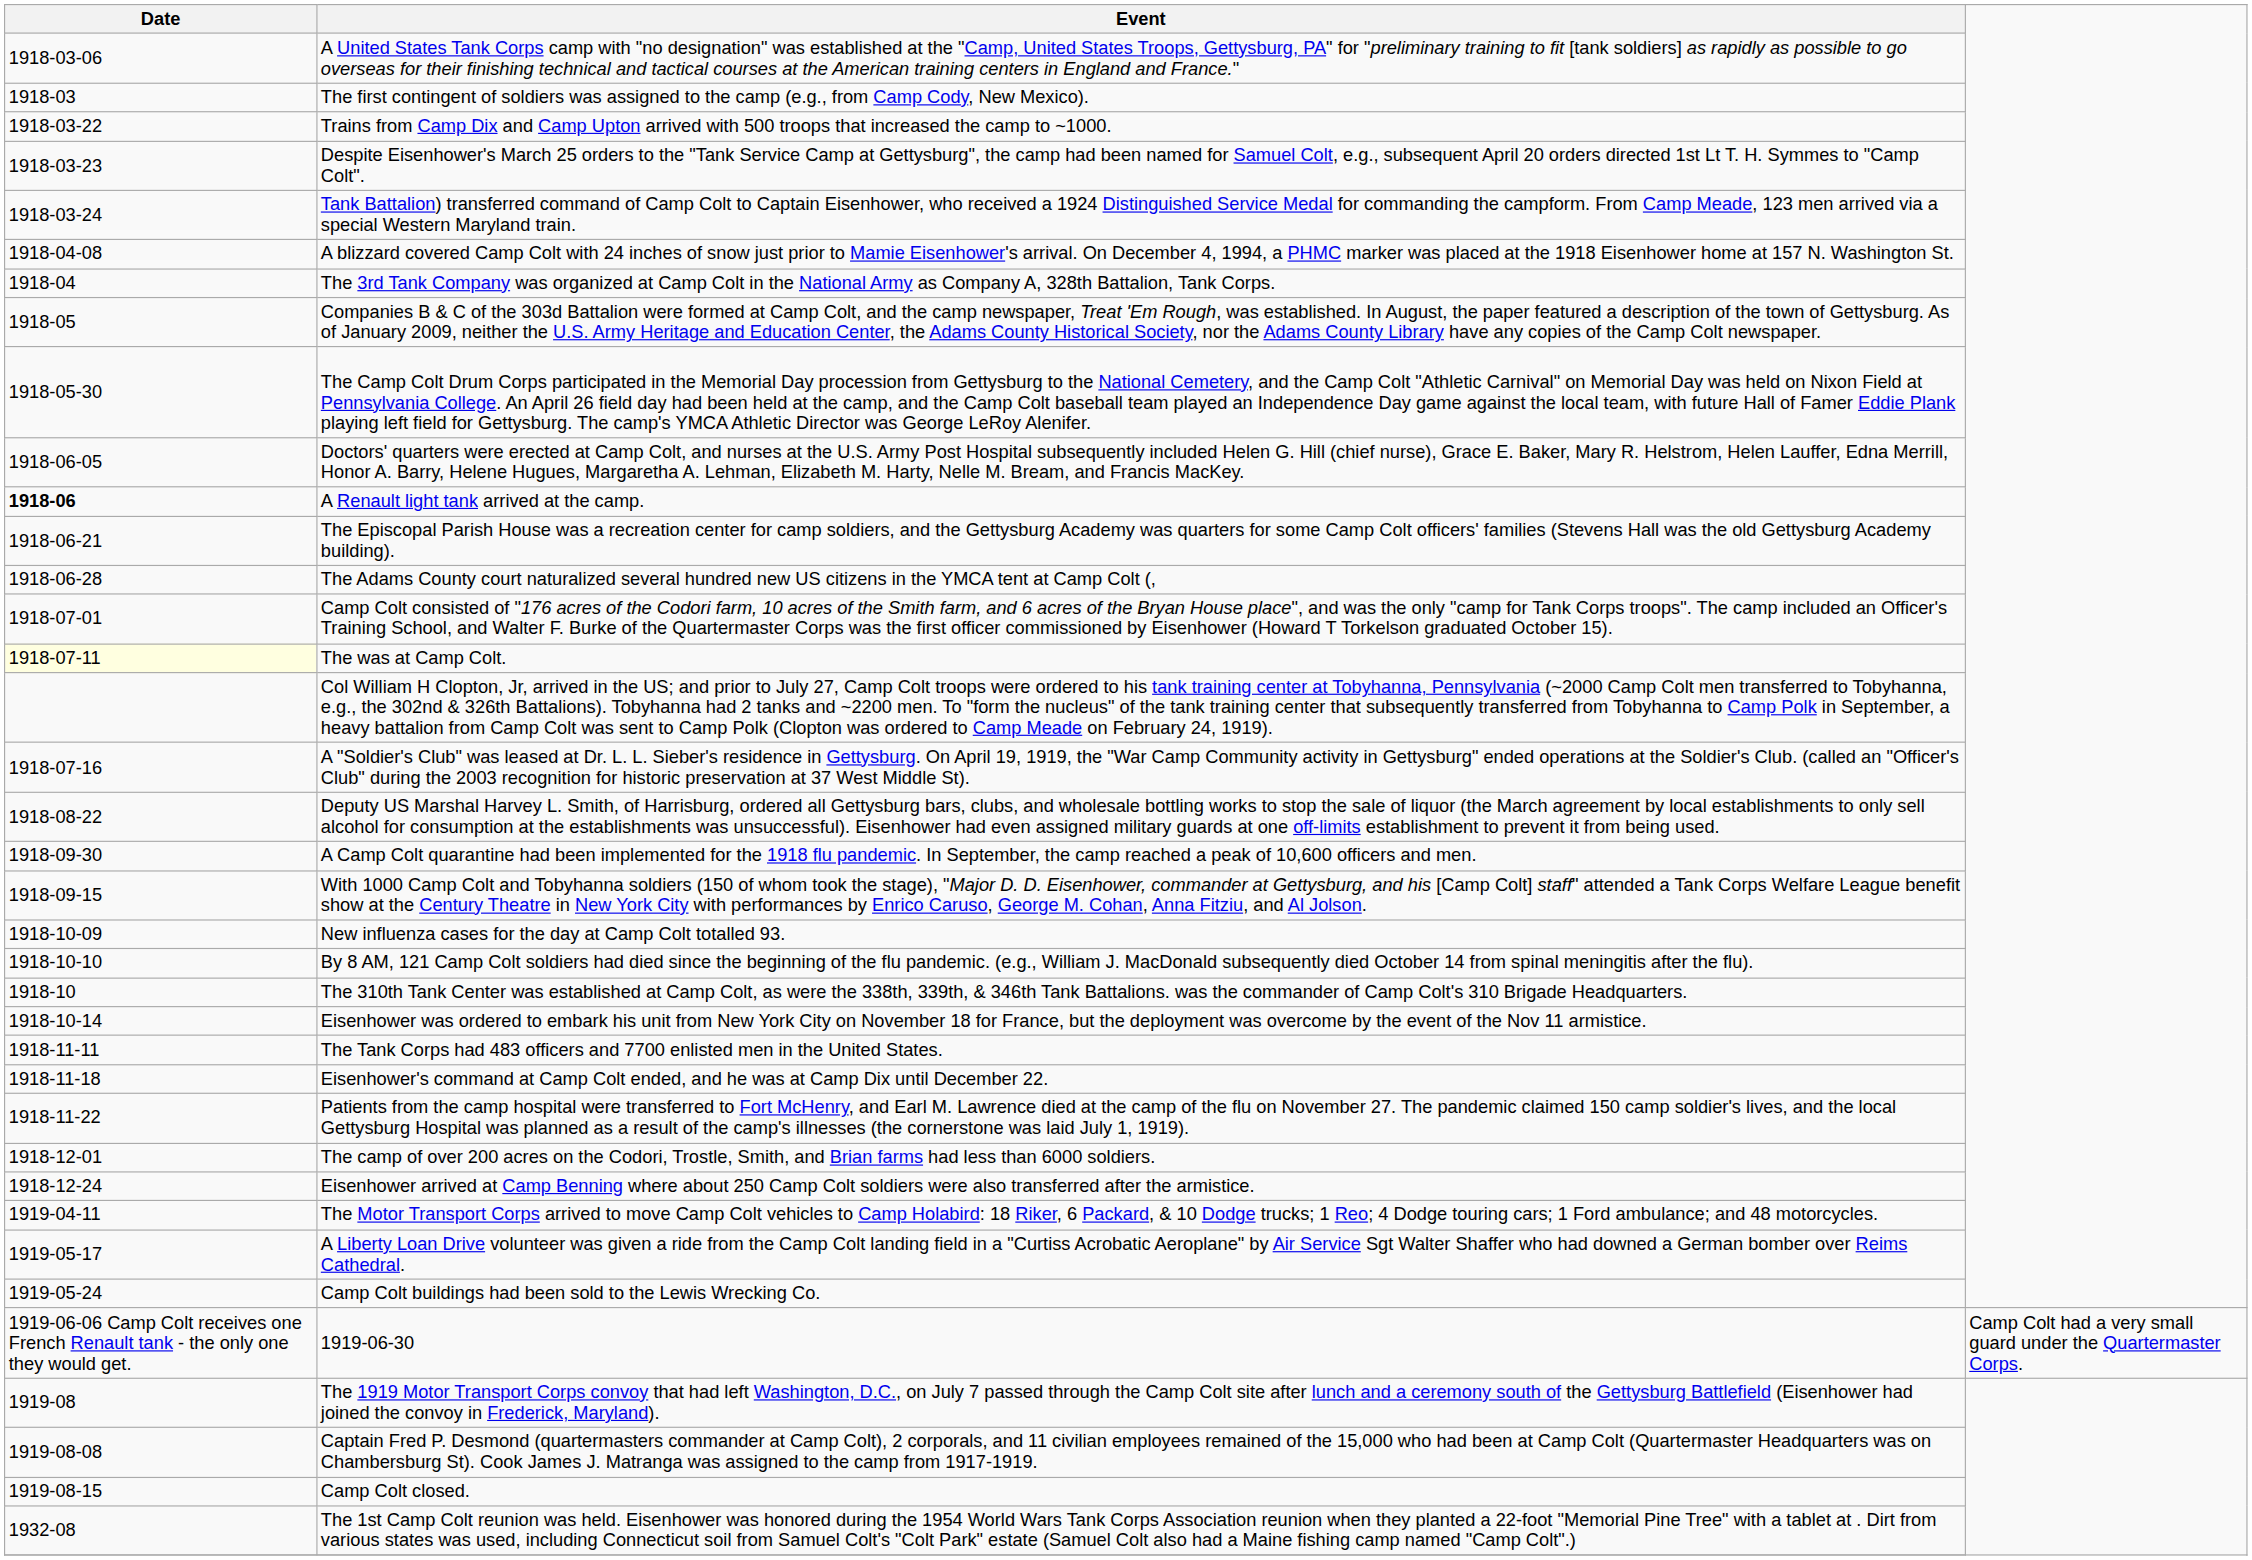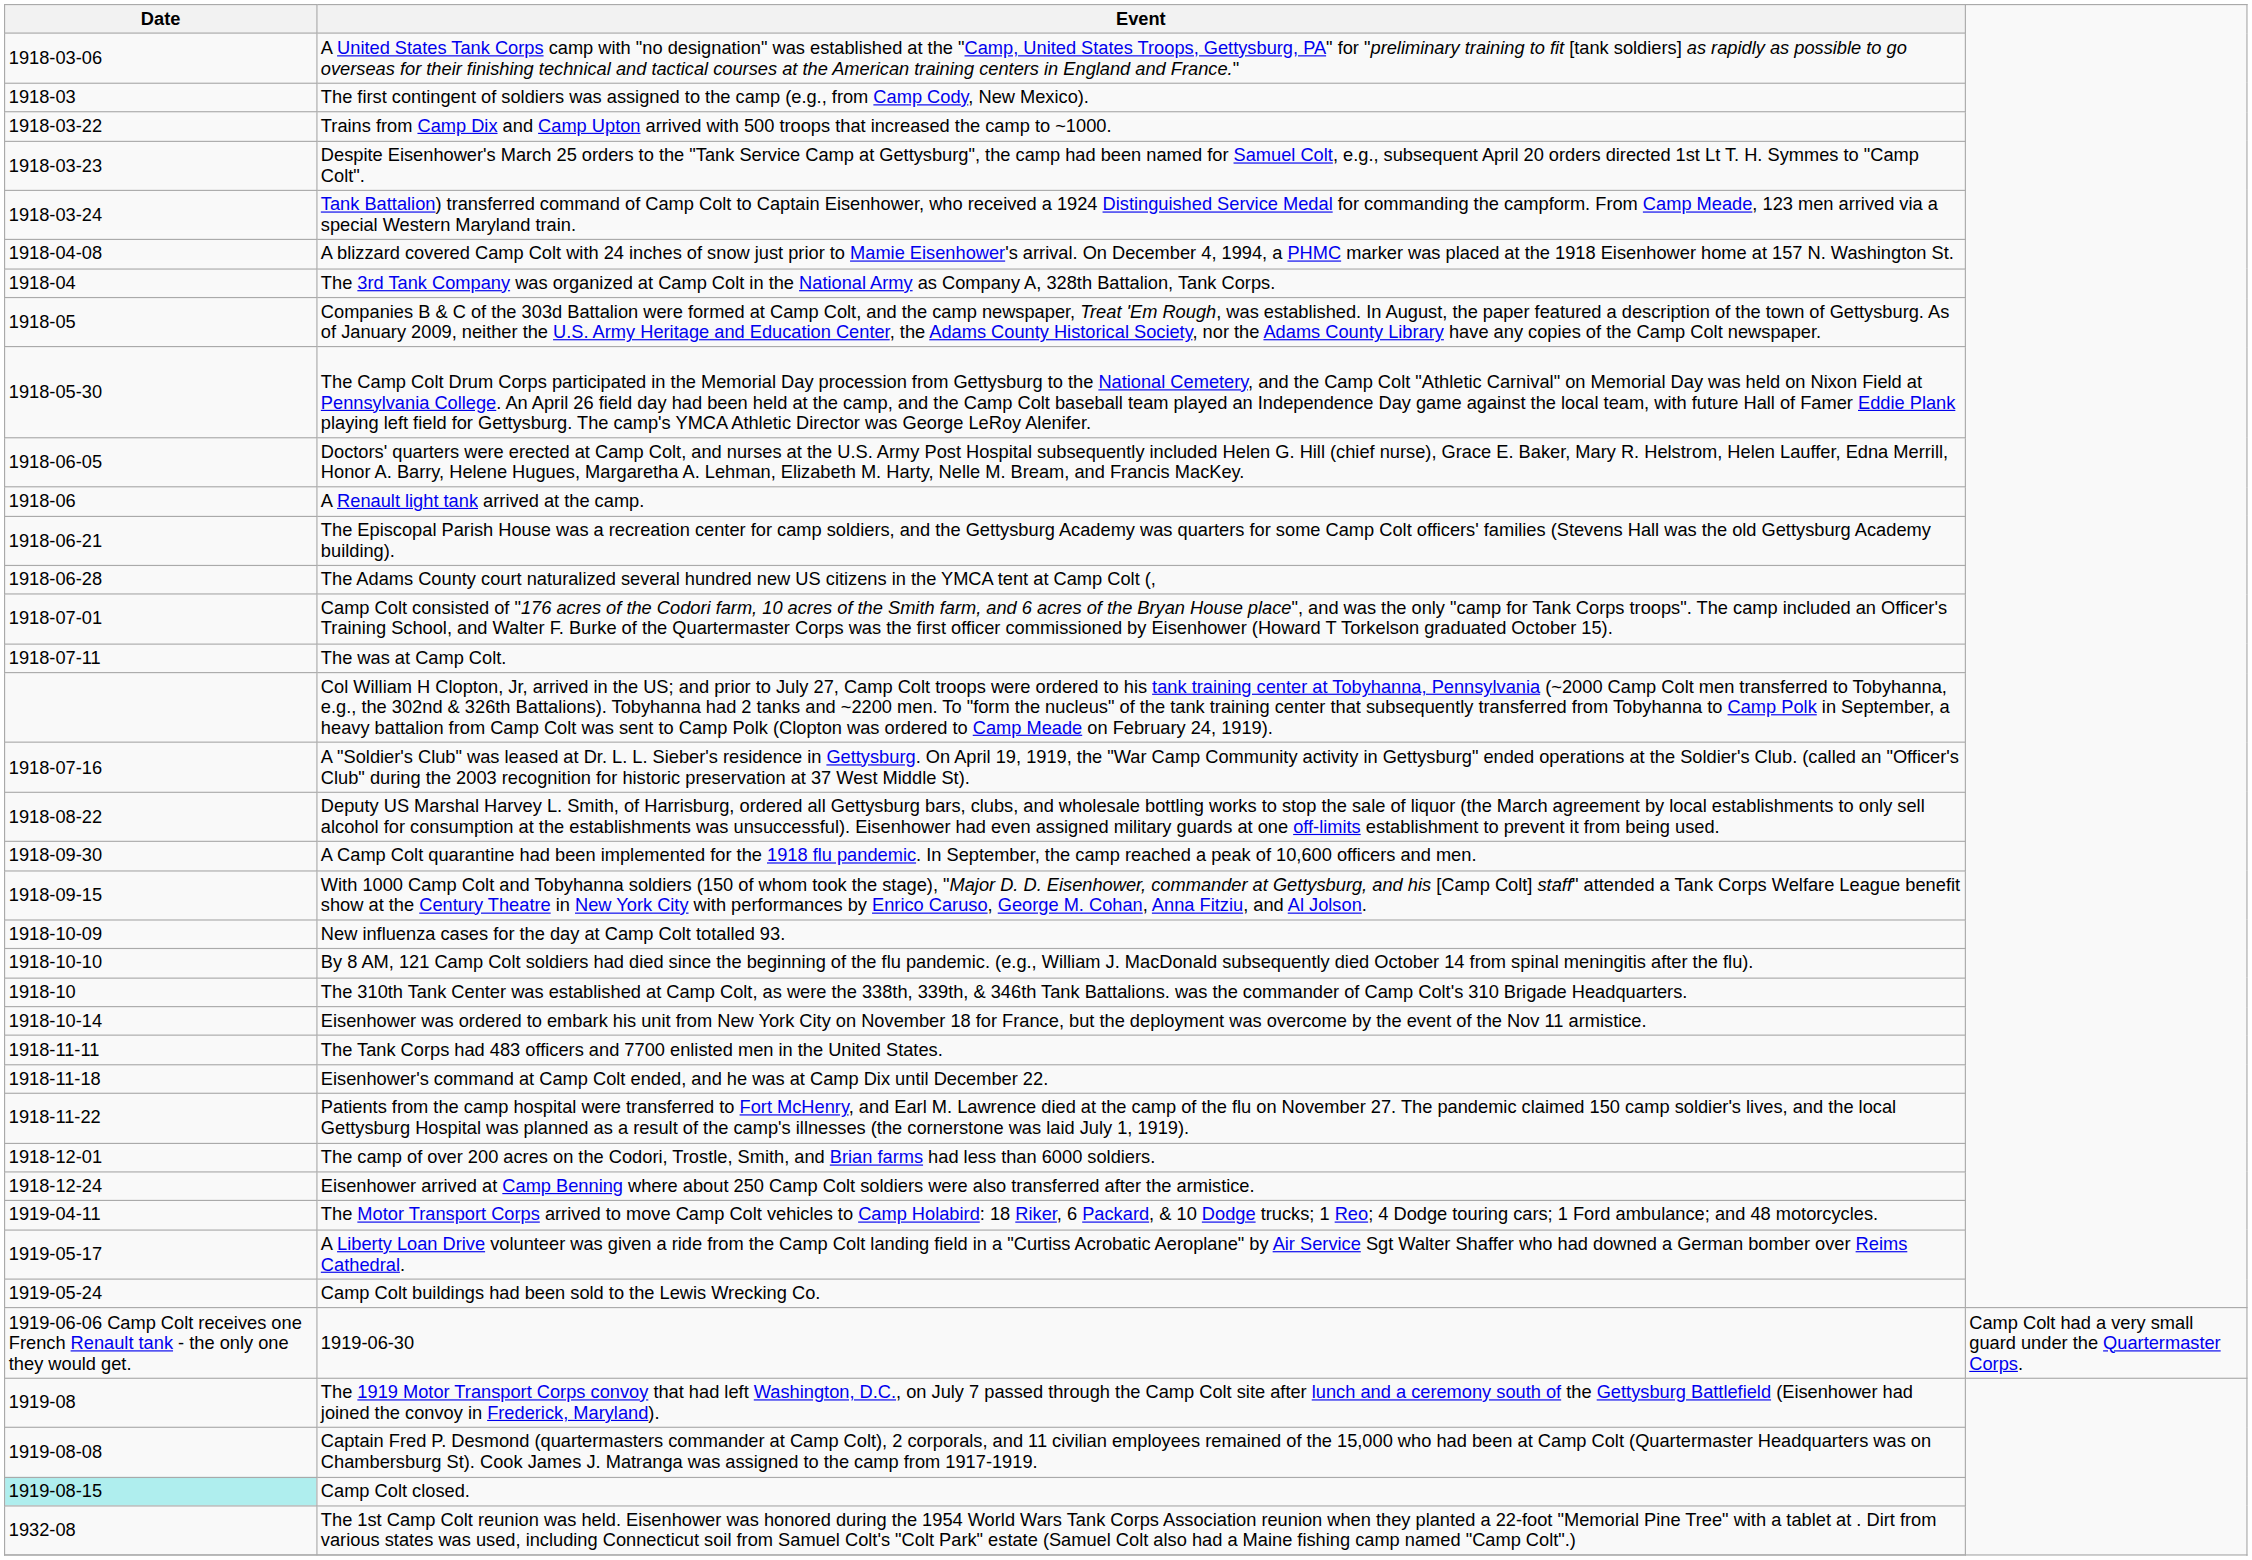(42, 501) bold -> (42, 501) normal
(55, 658) lightyellow background -> (55, 658) no background
(55, 1491) no background -> (55, 1491) paleturquoise background
